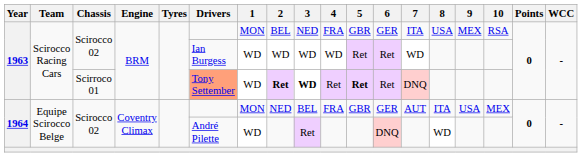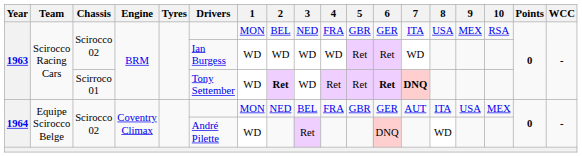(213, 84) lightsalmon background -> (213, 84) no background
(307, 84) bold -> (307, 84) normal
(360, 84) bold -> (360, 84) normal
(387, 84) normal -> (387, 84) bold
(415, 84) normal -> (415, 84) bold
